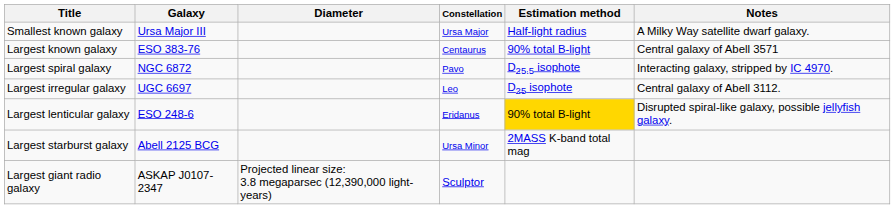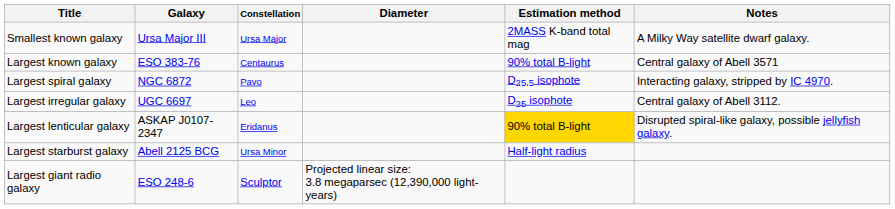columns swapped: (472, 14) <-> (339, 13)
(547, 31) Half-light radius -> (559, 37) 2MASS K-band total mag
(166, 114) ESO 248-6 -> (175, 127) ASKAP J0107-2347
(559, 145) 2MASS K-band total mag -> (547, 151) Half-light radius
(175, 182) ASKAP J0107-2347 -> (166, 182) ESO 248-6
